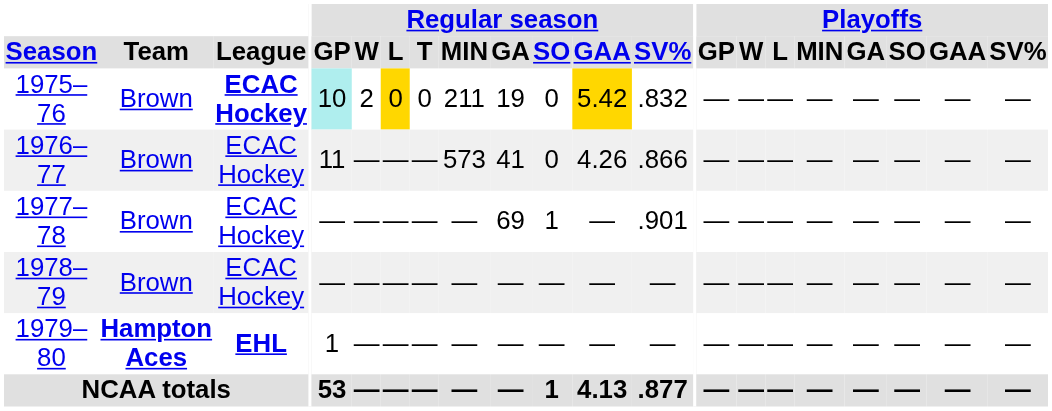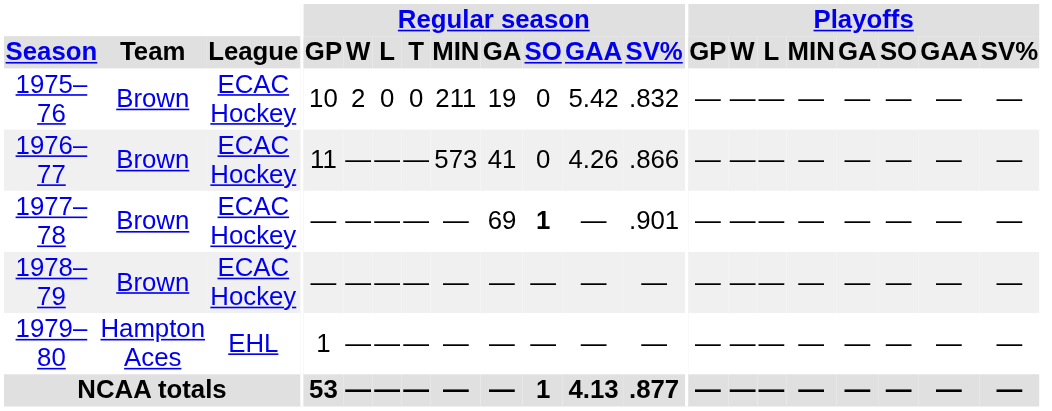(261, 98) bold -> (253, 98) normal
(332, 98) paleturquoise background -> (323, 98) no background
(396, 98) gold background -> (387, 98) no background
(602, 98) gold background -> (594, 98) no background
(552, 221) normal -> (543, 221) bold
(156, 343) bold -> (153, 343) normal
(261, 343) bold -> (253, 343) normal
